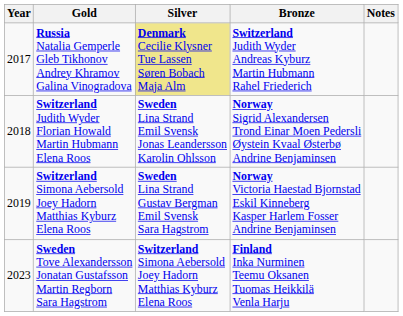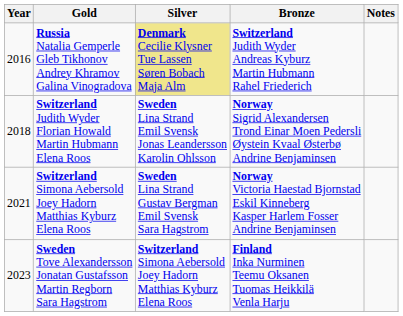(19, 59) 2017 -> (19, 59) 2016
(19, 203) 2019 -> (19, 203) 2021
